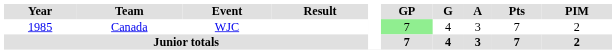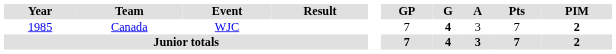(407, 26) lightgreen background -> (407, 26) no background
(448, 26) normal -> (448, 26) bold
(577, 26) normal -> (577, 26) bold
